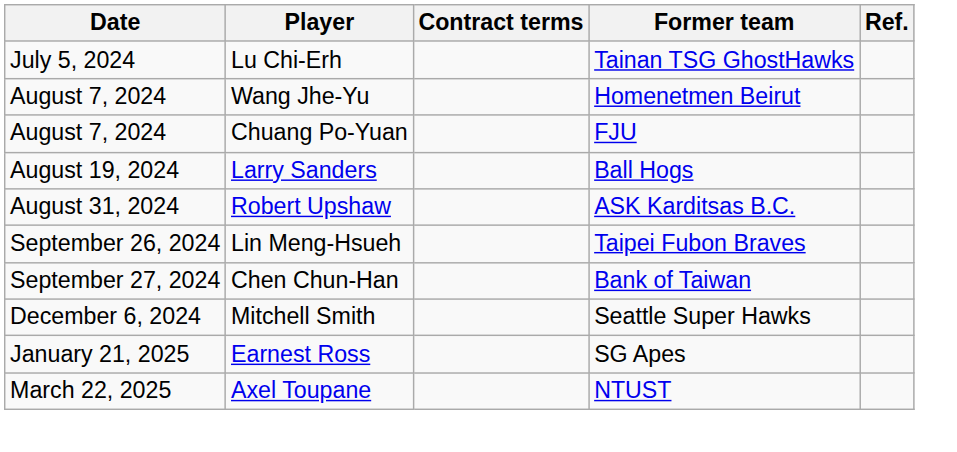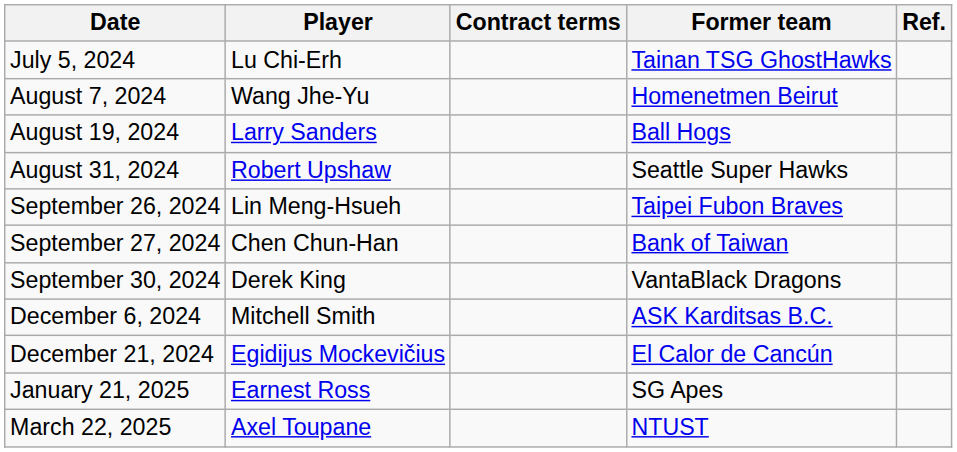- row: (319, 133)
(695, 206) ASK Karditsas B.C. -> (740, 170) Seattle Super Hawks
+ row: (288, 280)
(702, 317) Seattle Super Hawks -> (732, 317) ASK Karditsas B.C.
+ row: (338, 354)
